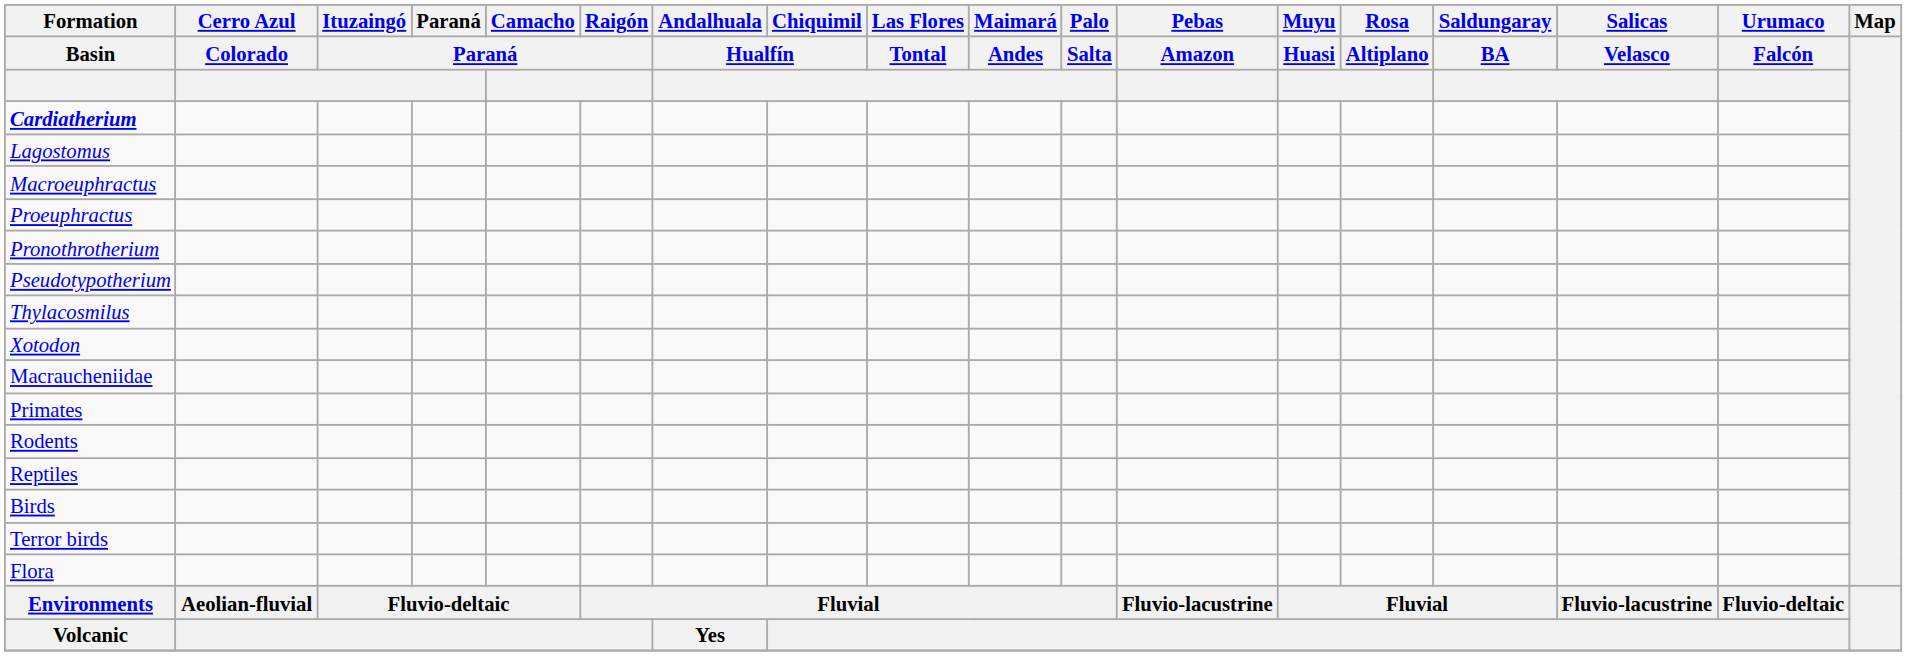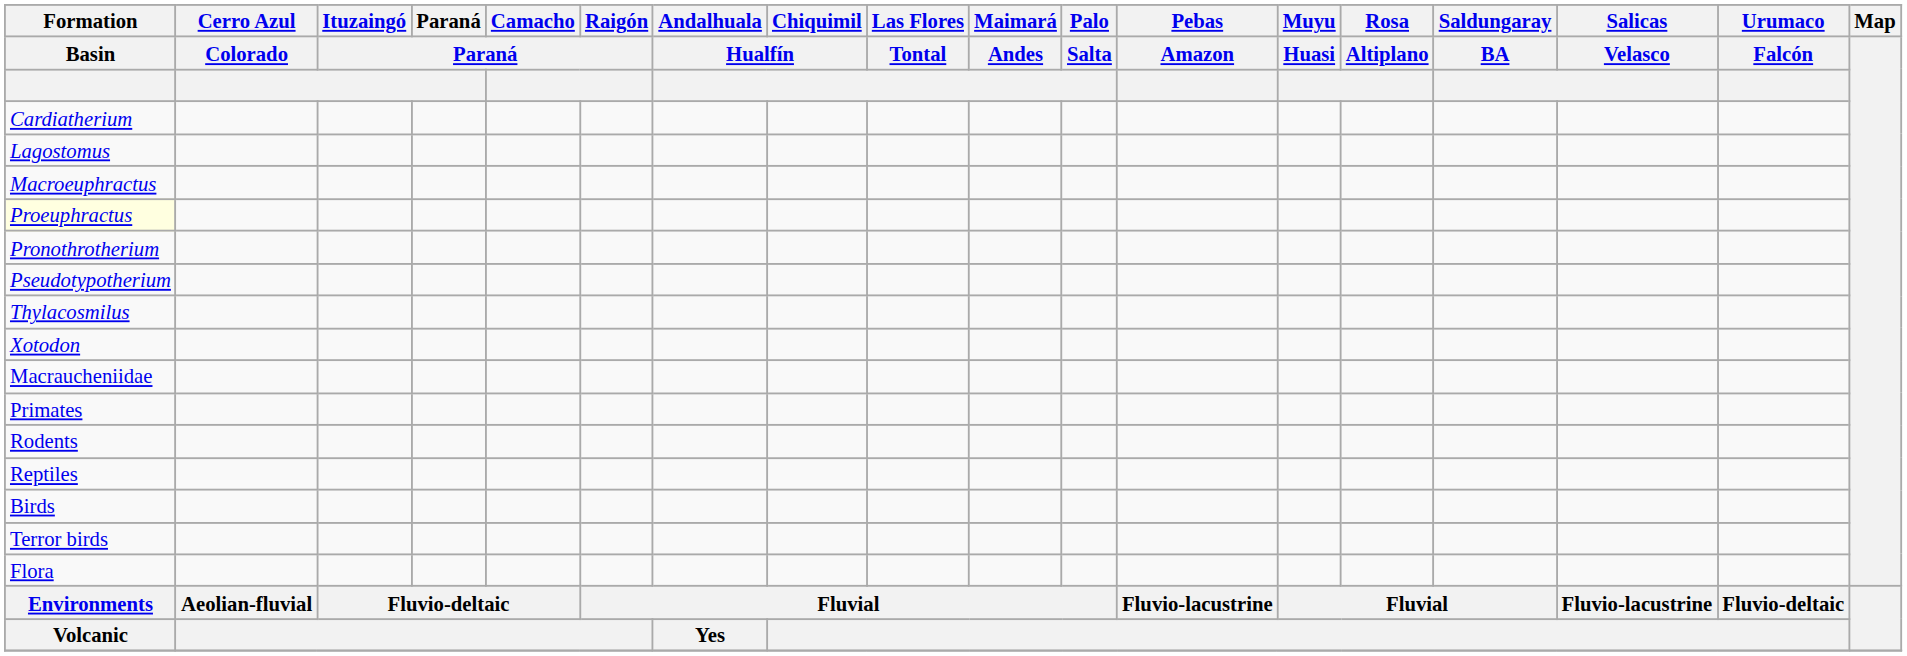(73, 118) bold -> (71, 118) normal
(71, 215) no background -> (71, 215) lightyellow background
